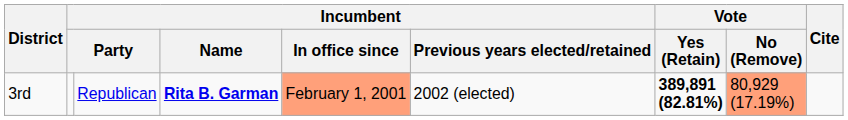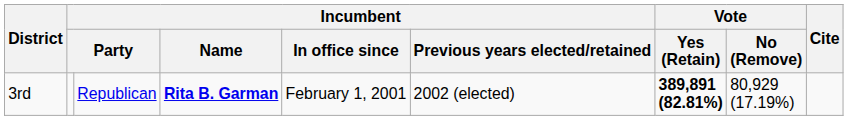(346, 94) lightsalmon background -> (346, 94) no background
(762, 94) lightsalmon background -> (762, 94) no background
